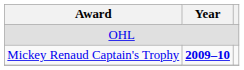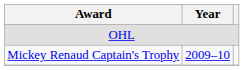(208, 55) bold -> (208, 55) normal
